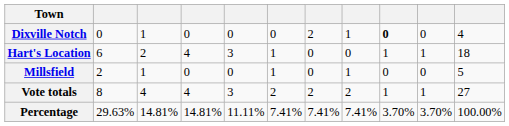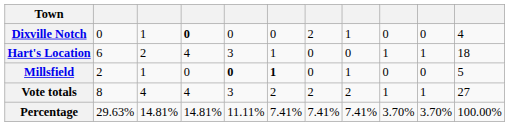(187, 33) normal -> (187, 33) bold
(386, 33) bold -> (386, 33) normal
(230, 72) normal -> (230, 72) bold
(273, 72) normal -> (273, 72) bold
